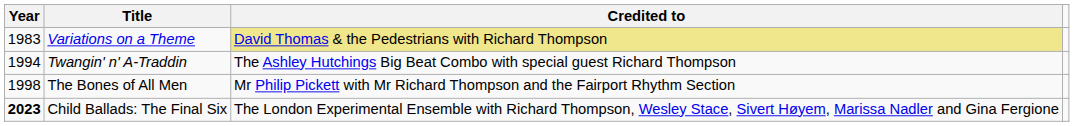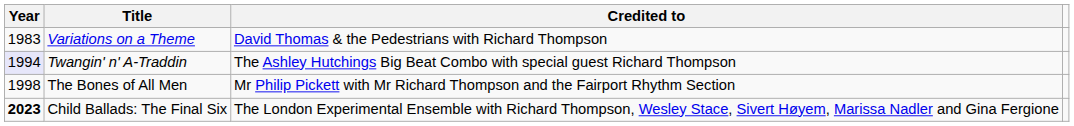(421, 39) khaki background -> (421, 39) no background
(24, 62) no background -> (24, 62) lavender background
